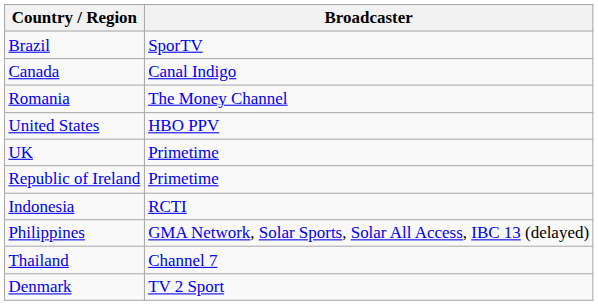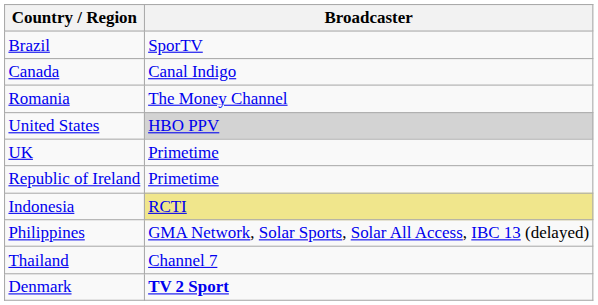(184, 125) no background -> (184, 125) lightgrey background
(167, 206) no background -> (167, 206) khaki background
(186, 286) normal -> (188, 286) bold
